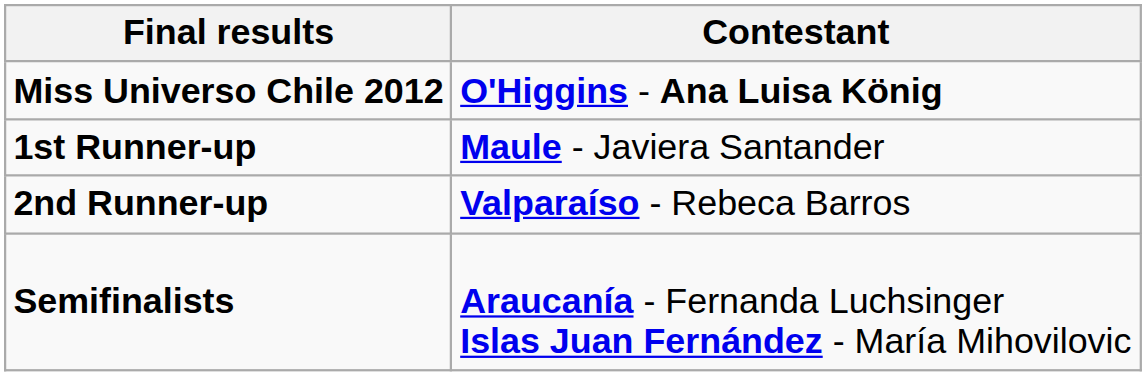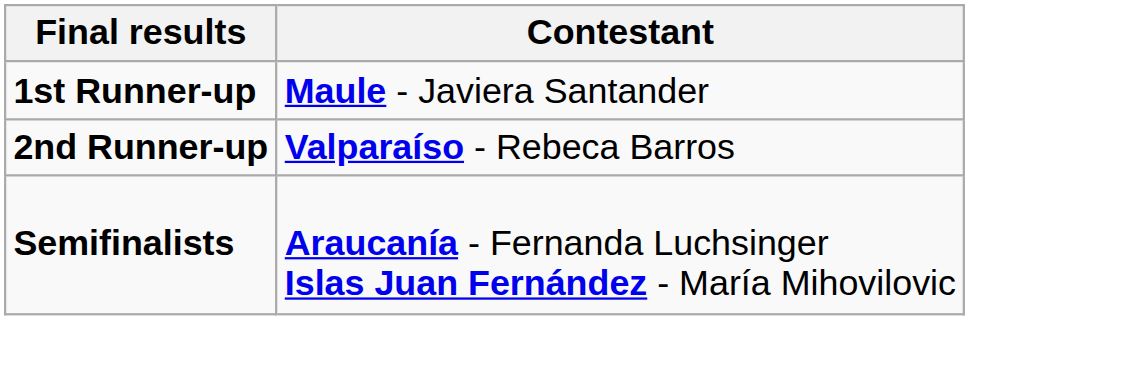- row: (229, 89)
